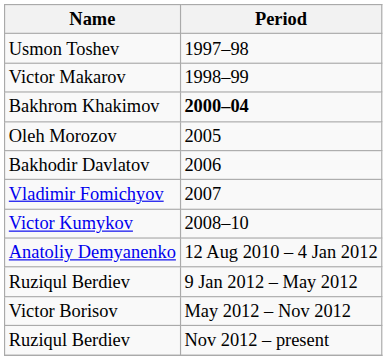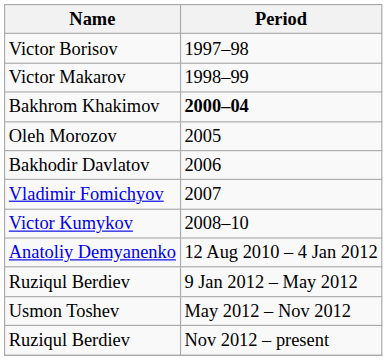(64, 48) Usmon Toshev -> (63, 48) Victor Borisov
(63, 310) Victor Borisov -> (64, 310) Usmon Toshev
